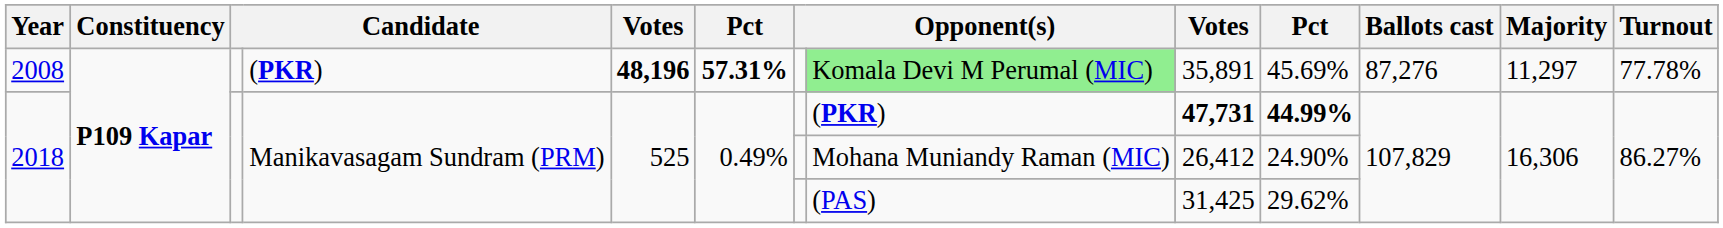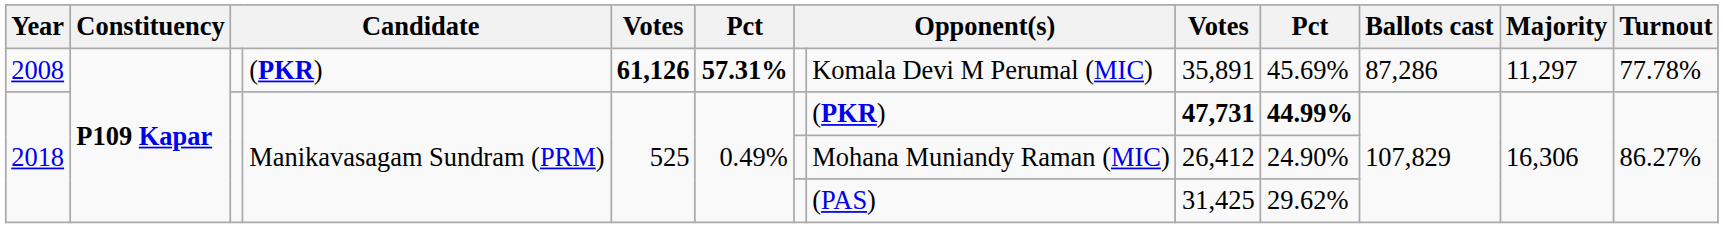(653, 69) 48,196 -> (653, 69) 61,126
(983, 69) lightgreen background -> (983, 69) no background
(1401, 69) 87,276 -> (1401, 69) 87,286
